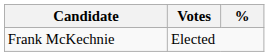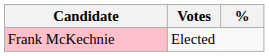(61, 39) no background -> (61, 39) pink background
